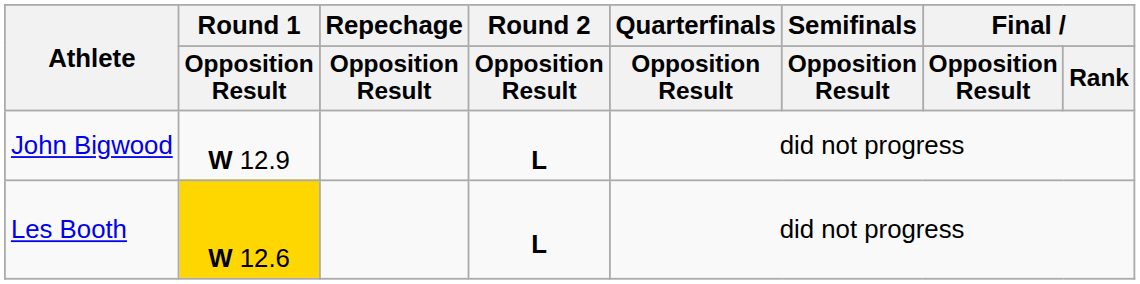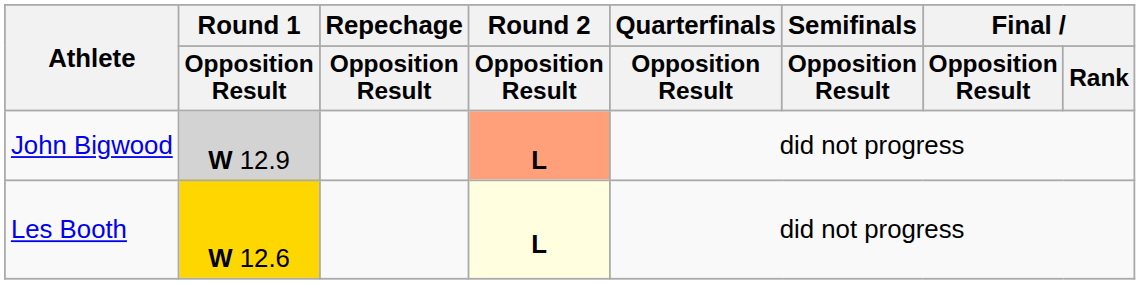(249, 160) no background -> (249, 160) lightgrey background
(539, 160) no background -> (539, 160) lightsalmon background
(539, 244) no background -> (539, 244) lightyellow background
